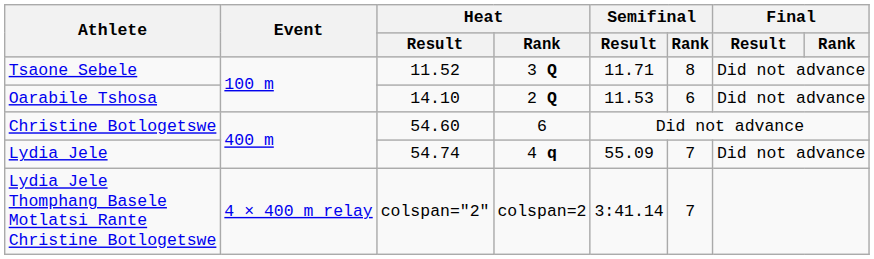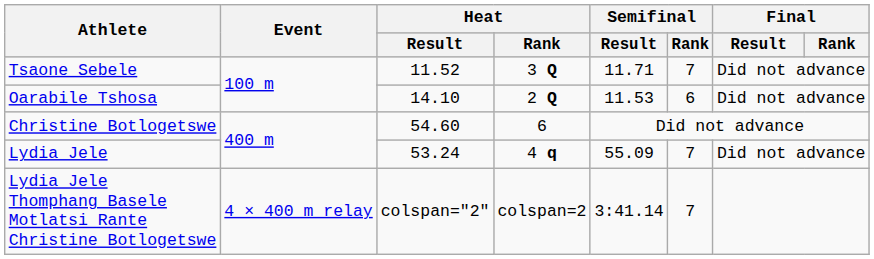(690, 71) 8 -> (690, 71) 7
(435, 154) 54.74 -> (435, 154) 53.24
